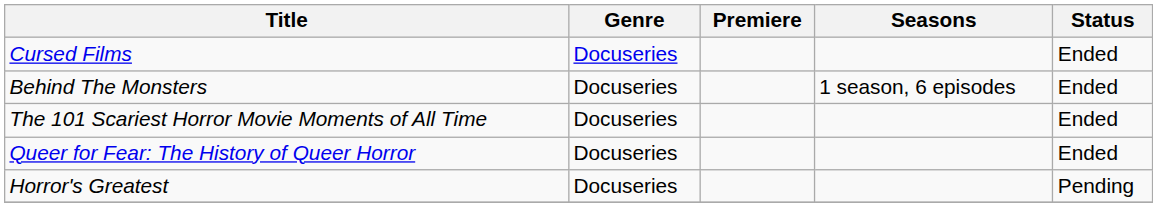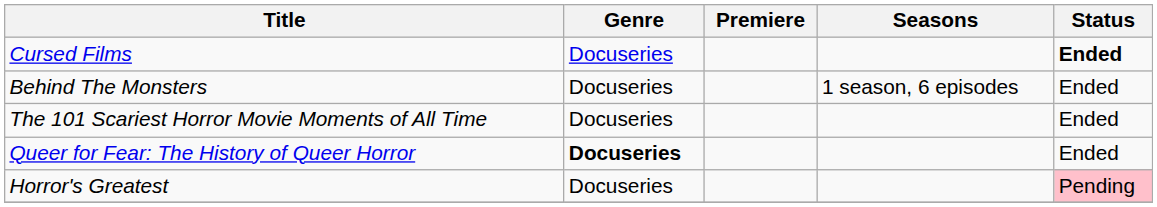(1088, 53) normal -> (1090, 53) bold
(625, 152) normal -> (625, 152) bold
(1096, 185) no background -> (1097, 185) pink background
